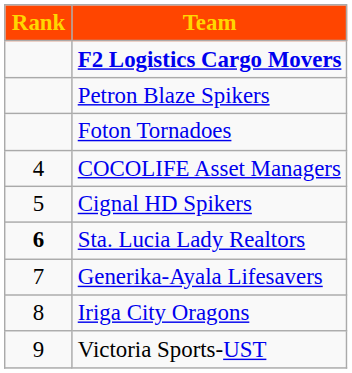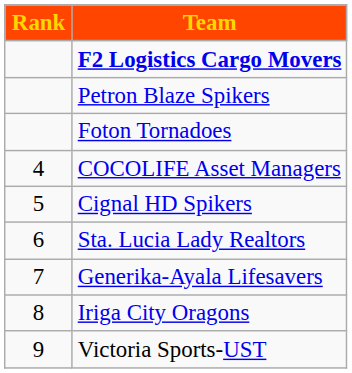(39, 240) bold -> (39, 240) normal
